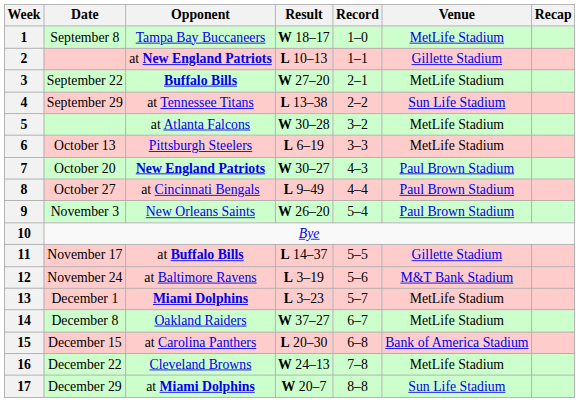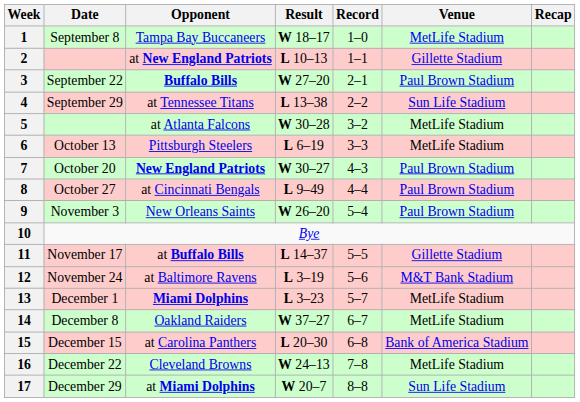(457, 80) MetLife Stadium -> (457, 80) Paul Brown Stadium
